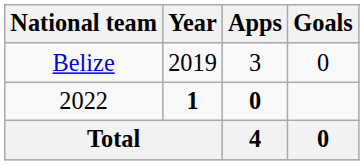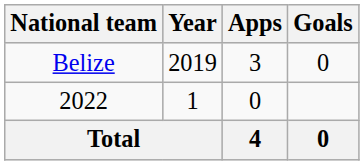(192, 100) bold -> (192, 100) normal
(255, 100) bold -> (255, 100) normal
